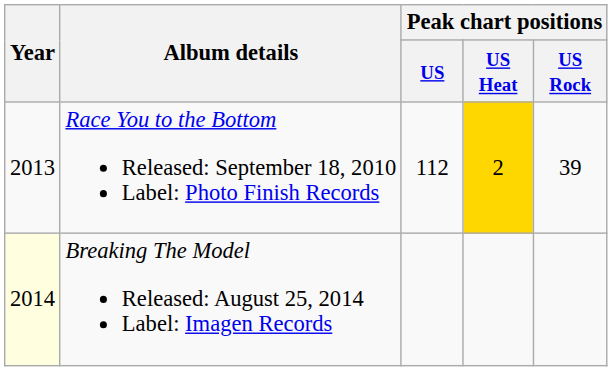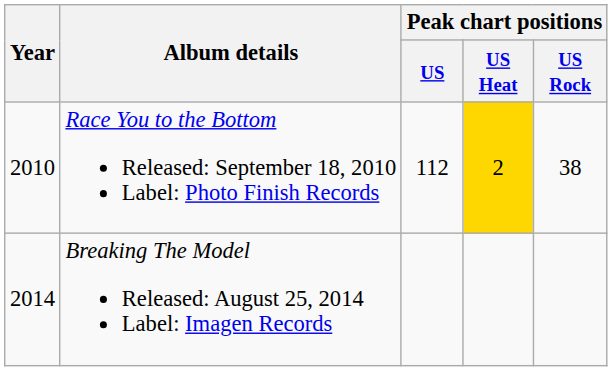(32, 167) 2013 -> (32, 167) 2010
(570, 167) 39 -> (570, 167) 38
(32, 298) lightyellow background -> (32, 298) no background
